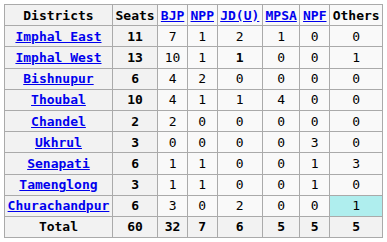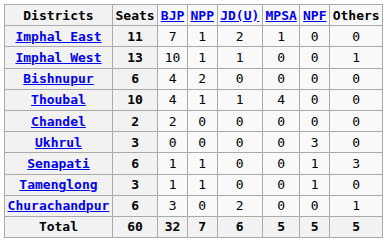(240, 57) bold -> (240, 57) normal
(356, 206) paleturquoise background -> (356, 206) no background
